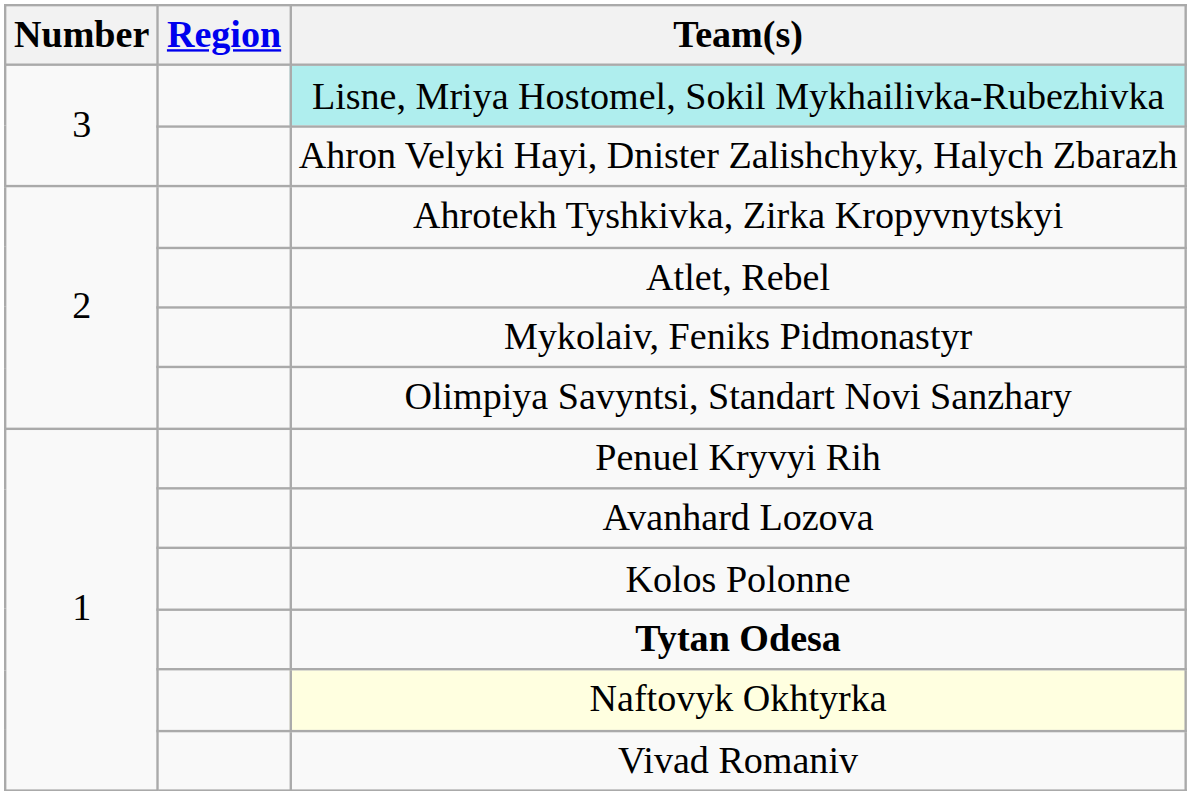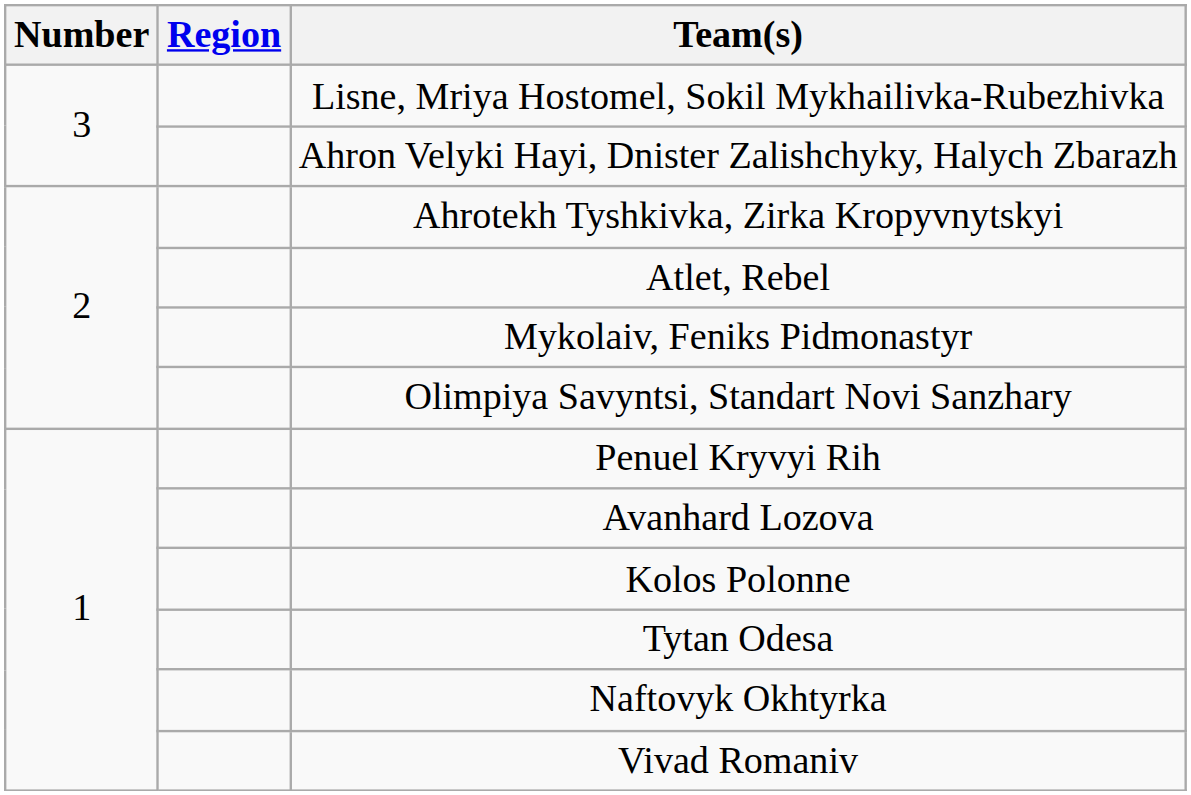(738, 95) paleturquoise background -> (738, 95) no background
(738, 638) bold -> (738, 638) normal
(738, 699) lightyellow background -> (738, 699) no background
